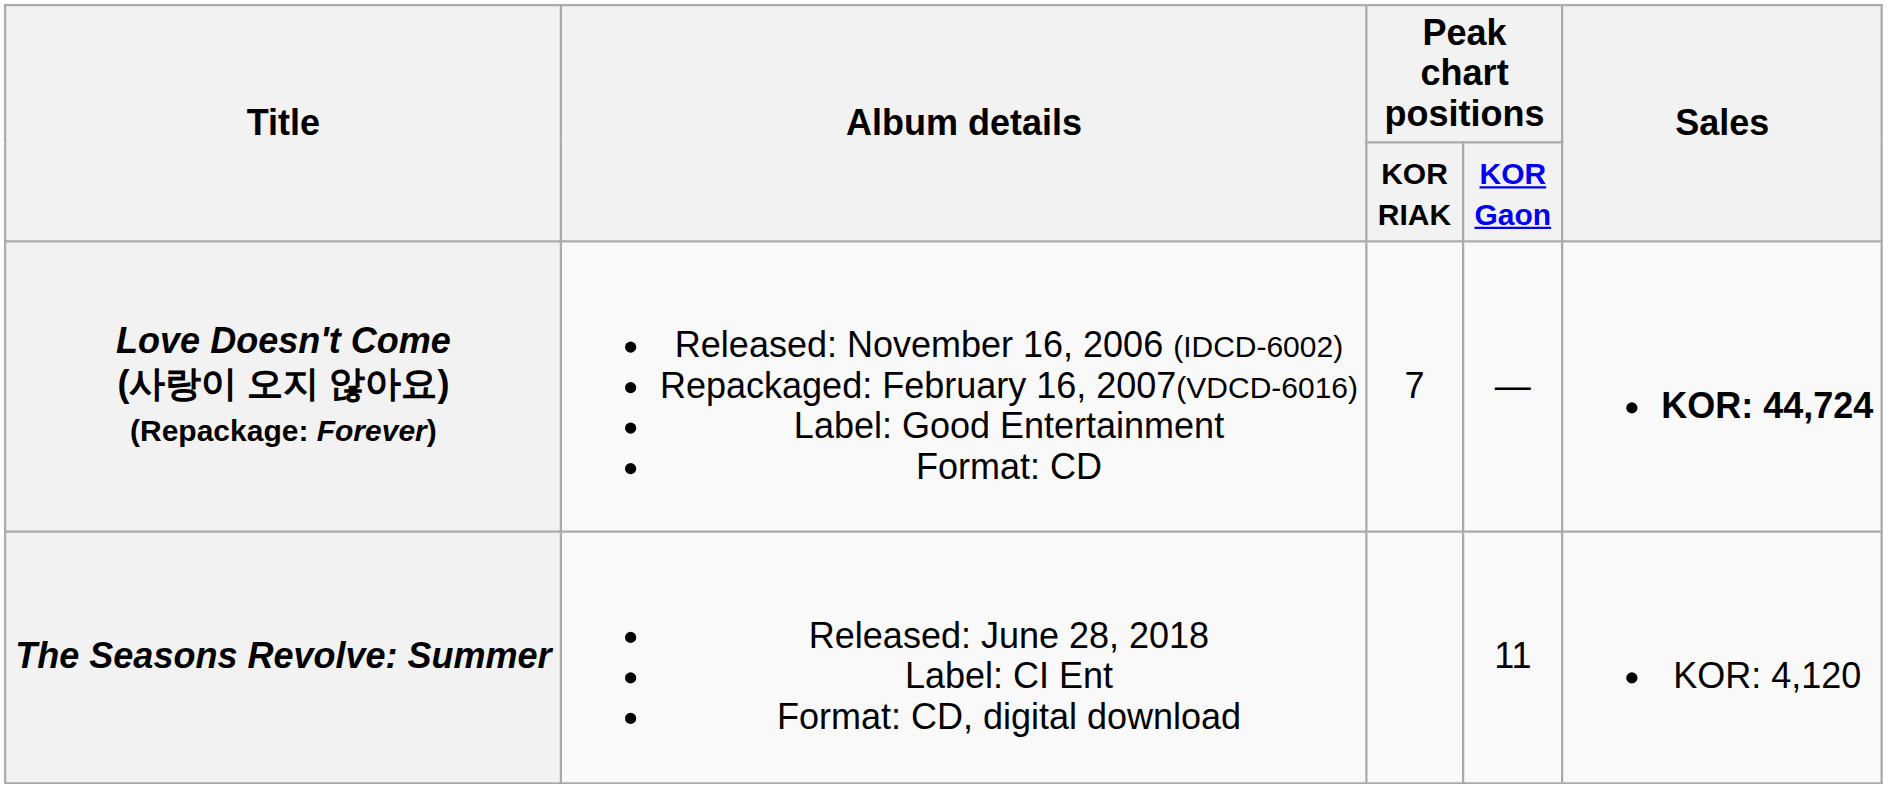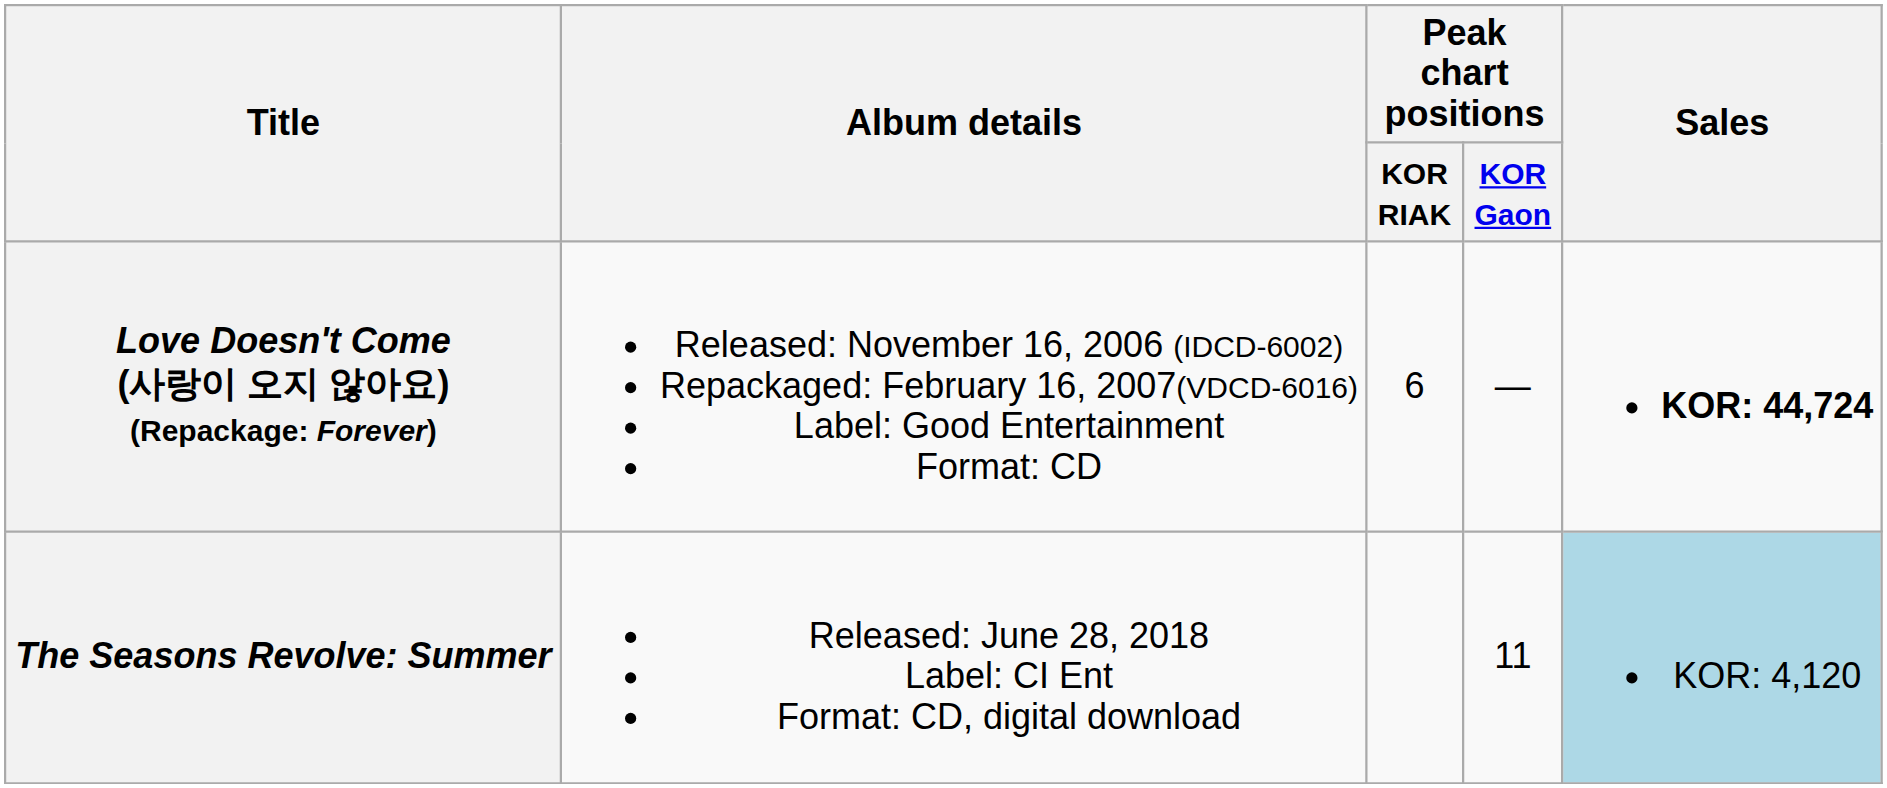(1415, 385) 7 -> (1415, 385) 6
(1722, 677) no background -> (1722, 677) lightblue background
